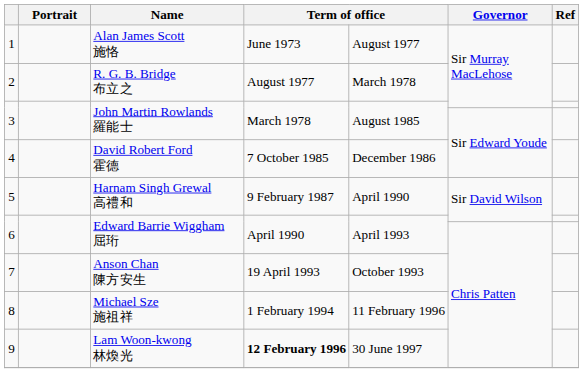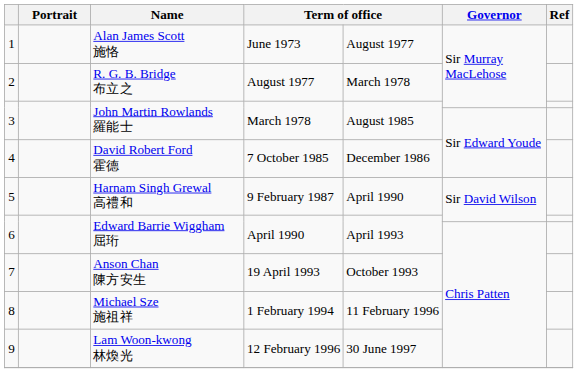(297, 348) bold -> (294, 348) normal
